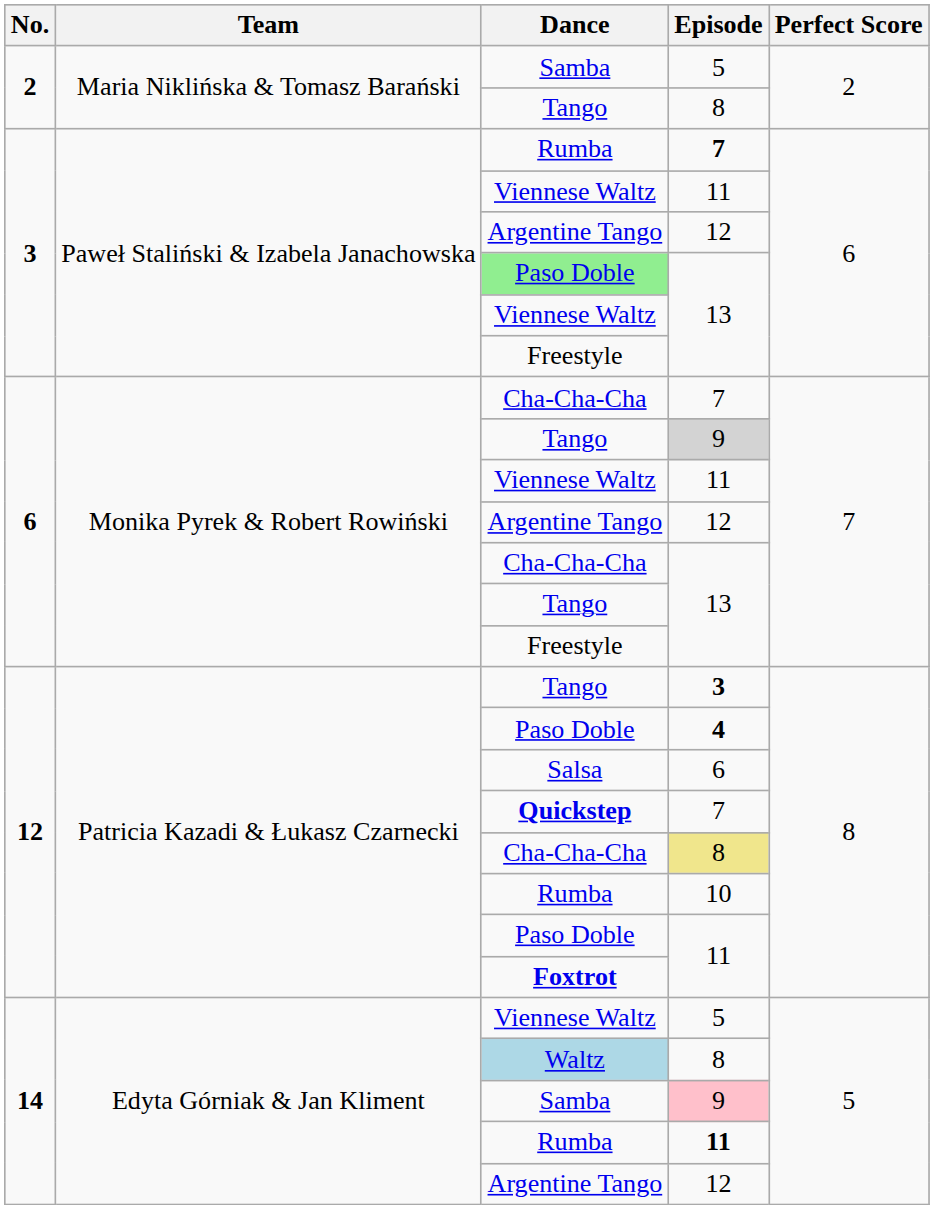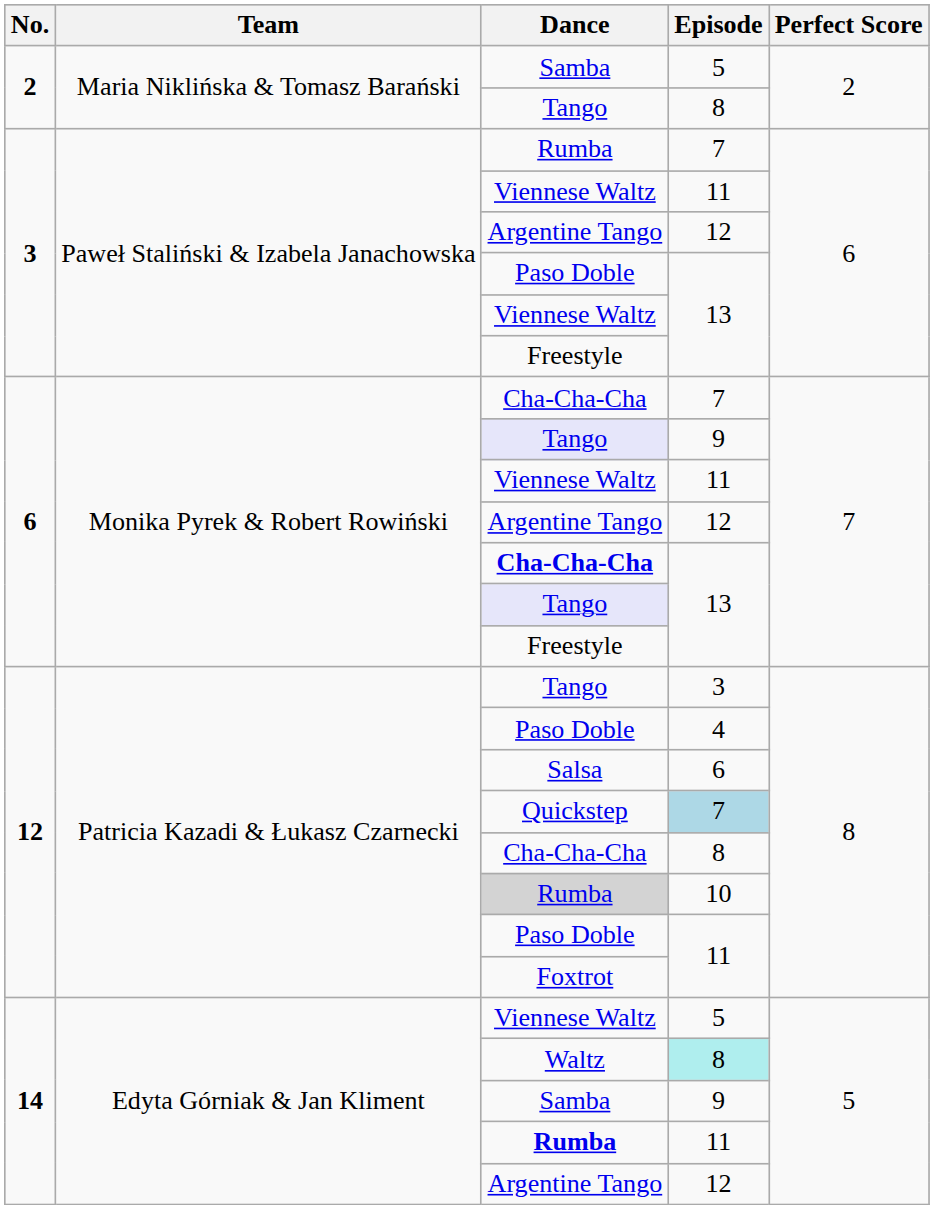(718, 149) bold -> (718, 149) normal
(575, 273) lightgreen background -> (575, 273) no background
(575, 438) no background -> (575, 438) lavender background
(718, 438) lightgrey background -> (718, 438) no background
(575, 562) normal -> (575, 562) bold
(575, 604) no background -> (575, 604) lavender background
(718, 686) bold -> (718, 686) normal
(718, 728) bold -> (718, 728) normal
(575, 811) bold -> (575, 811) normal
(718, 811) no background -> (718, 811) lightblue background
(718, 852) khaki background -> (718, 852) no background
(575, 893) no background -> (575, 893) lightgrey background
(575, 976) bold -> (575, 976) normal
(575, 1059) lightblue background -> (575, 1059) no background
(718, 1059) no background -> (718, 1059) paleturquoise background
(718, 1100) pink background -> (718, 1100) no background
(575, 1141) normal -> (575, 1141) bold
(718, 1141) bold -> (718, 1141) normal
